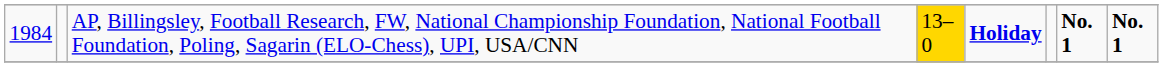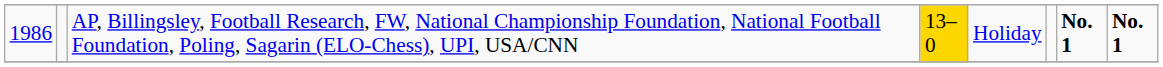(31, 33) 1984 -> (31, 33) 1986
(1006, 33) bold -> (1007, 33) normal
